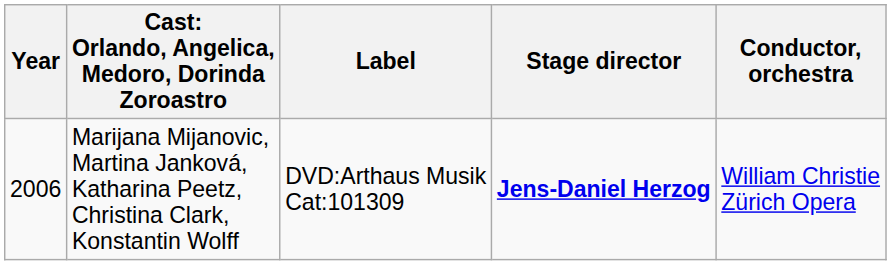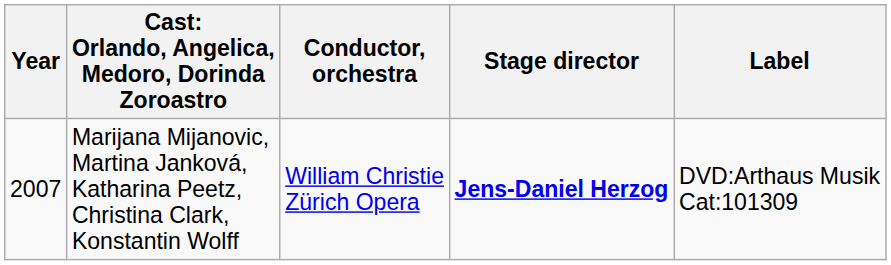columns swapped: (801, 61) <-> (386, 61)
(36, 188) 2006 -> (36, 188) 2007
